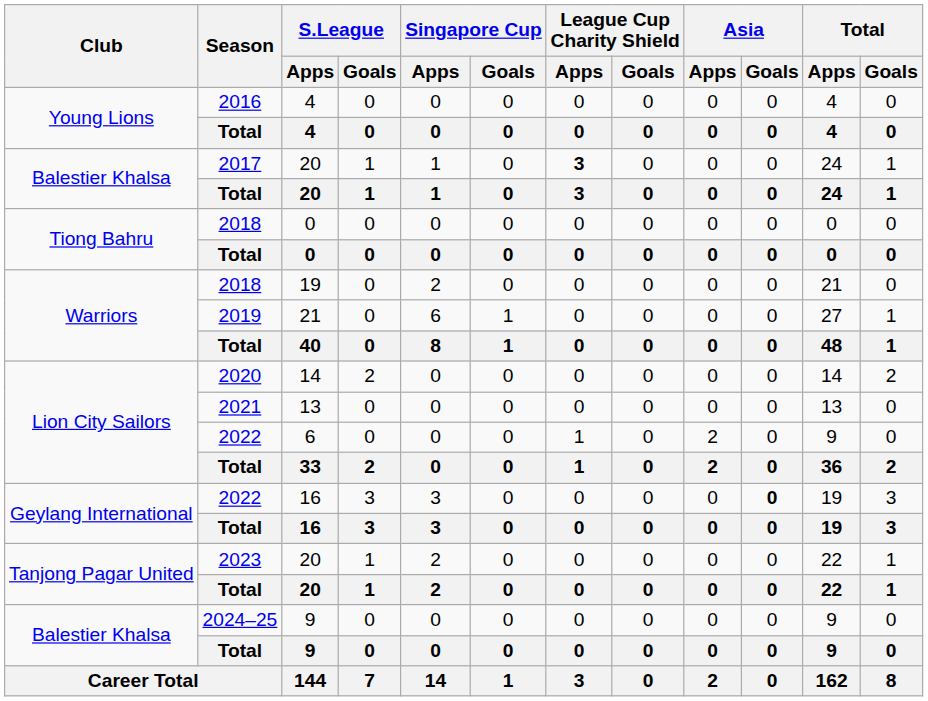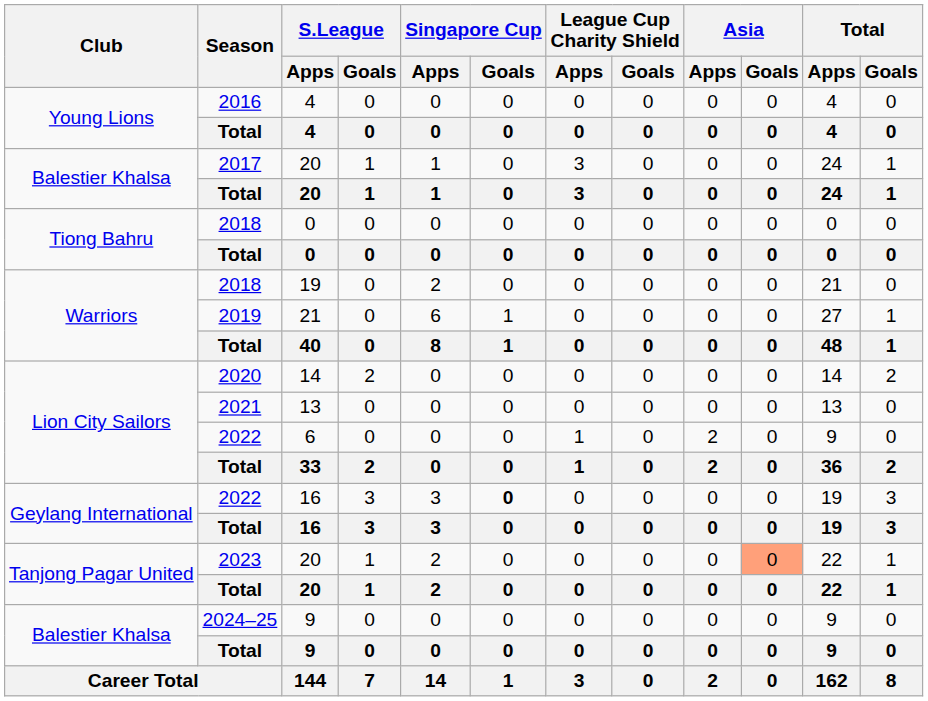(579, 163) bold -> (579, 163) normal
(508, 498) normal -> (508, 498) bold
(772, 498) bold -> (772, 498) normal
(772, 558) no background -> (772, 558) lightsalmon background
